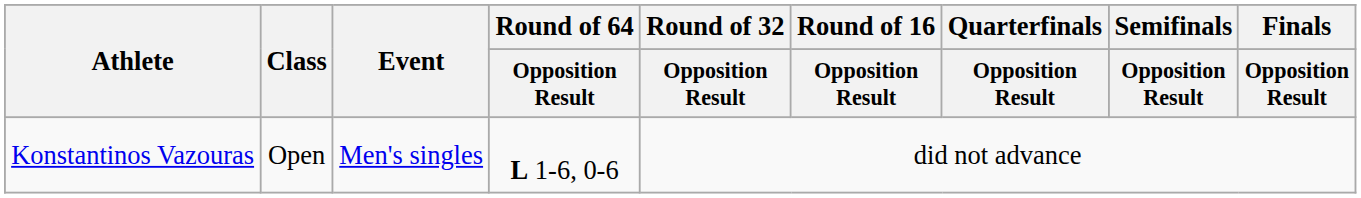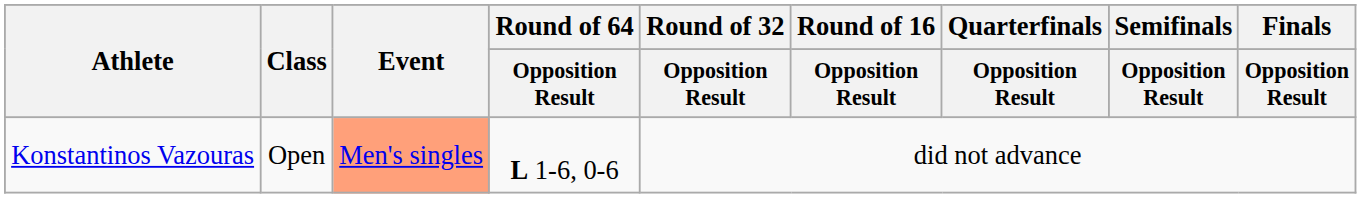(411, 155) no background -> (411, 155) lightsalmon background
